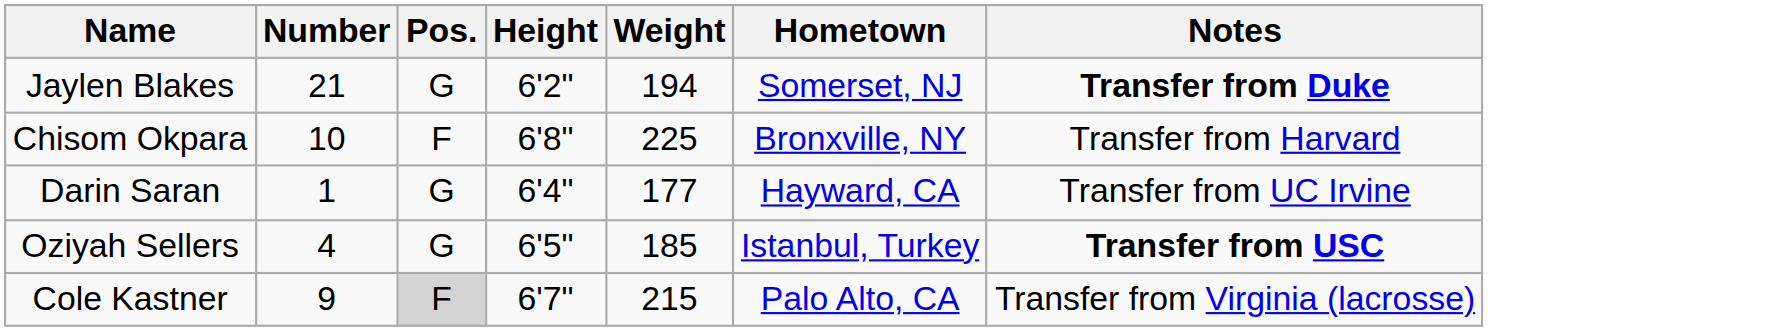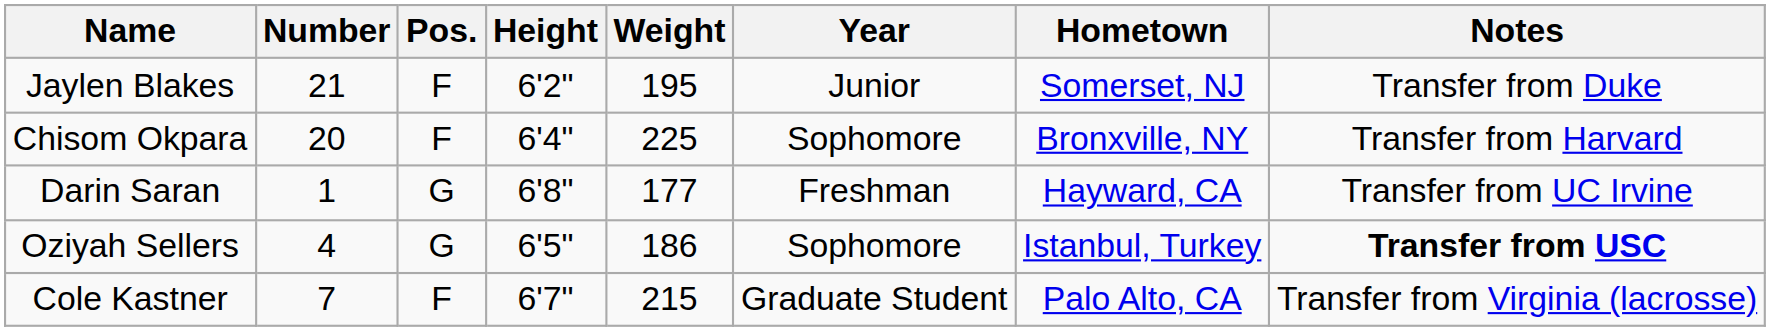+ column: (874, 31)
(442, 84) G -> (442, 84) F
(669, 84) 194 -> (669, 84) 195
(1235, 84) bold -> (1517, 84) normal
(327, 138) 10 -> (327, 138) 20
(545, 138) 6'8" -> (545, 138) 6'4"
(545, 191) 6'4" -> (545, 191) 6'8"
(669, 245) 185 -> (669, 245) 186
(327, 298) 9 -> (327, 298) 7
(442, 298) lightgrey background -> (442, 298) no background
